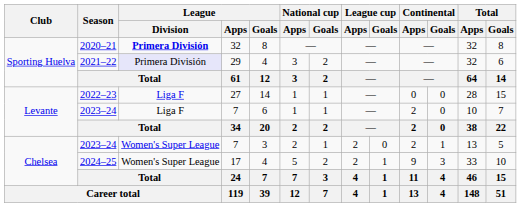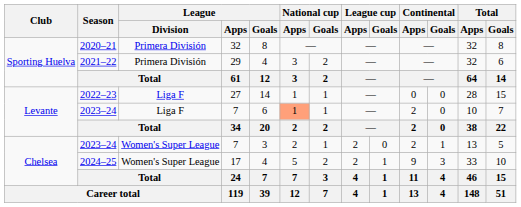(170, 45) bold -> (170, 45) normal
(170, 62) lavender background -> (170, 62) no background
(295, 111) no background -> (295, 111) lightsalmon background
